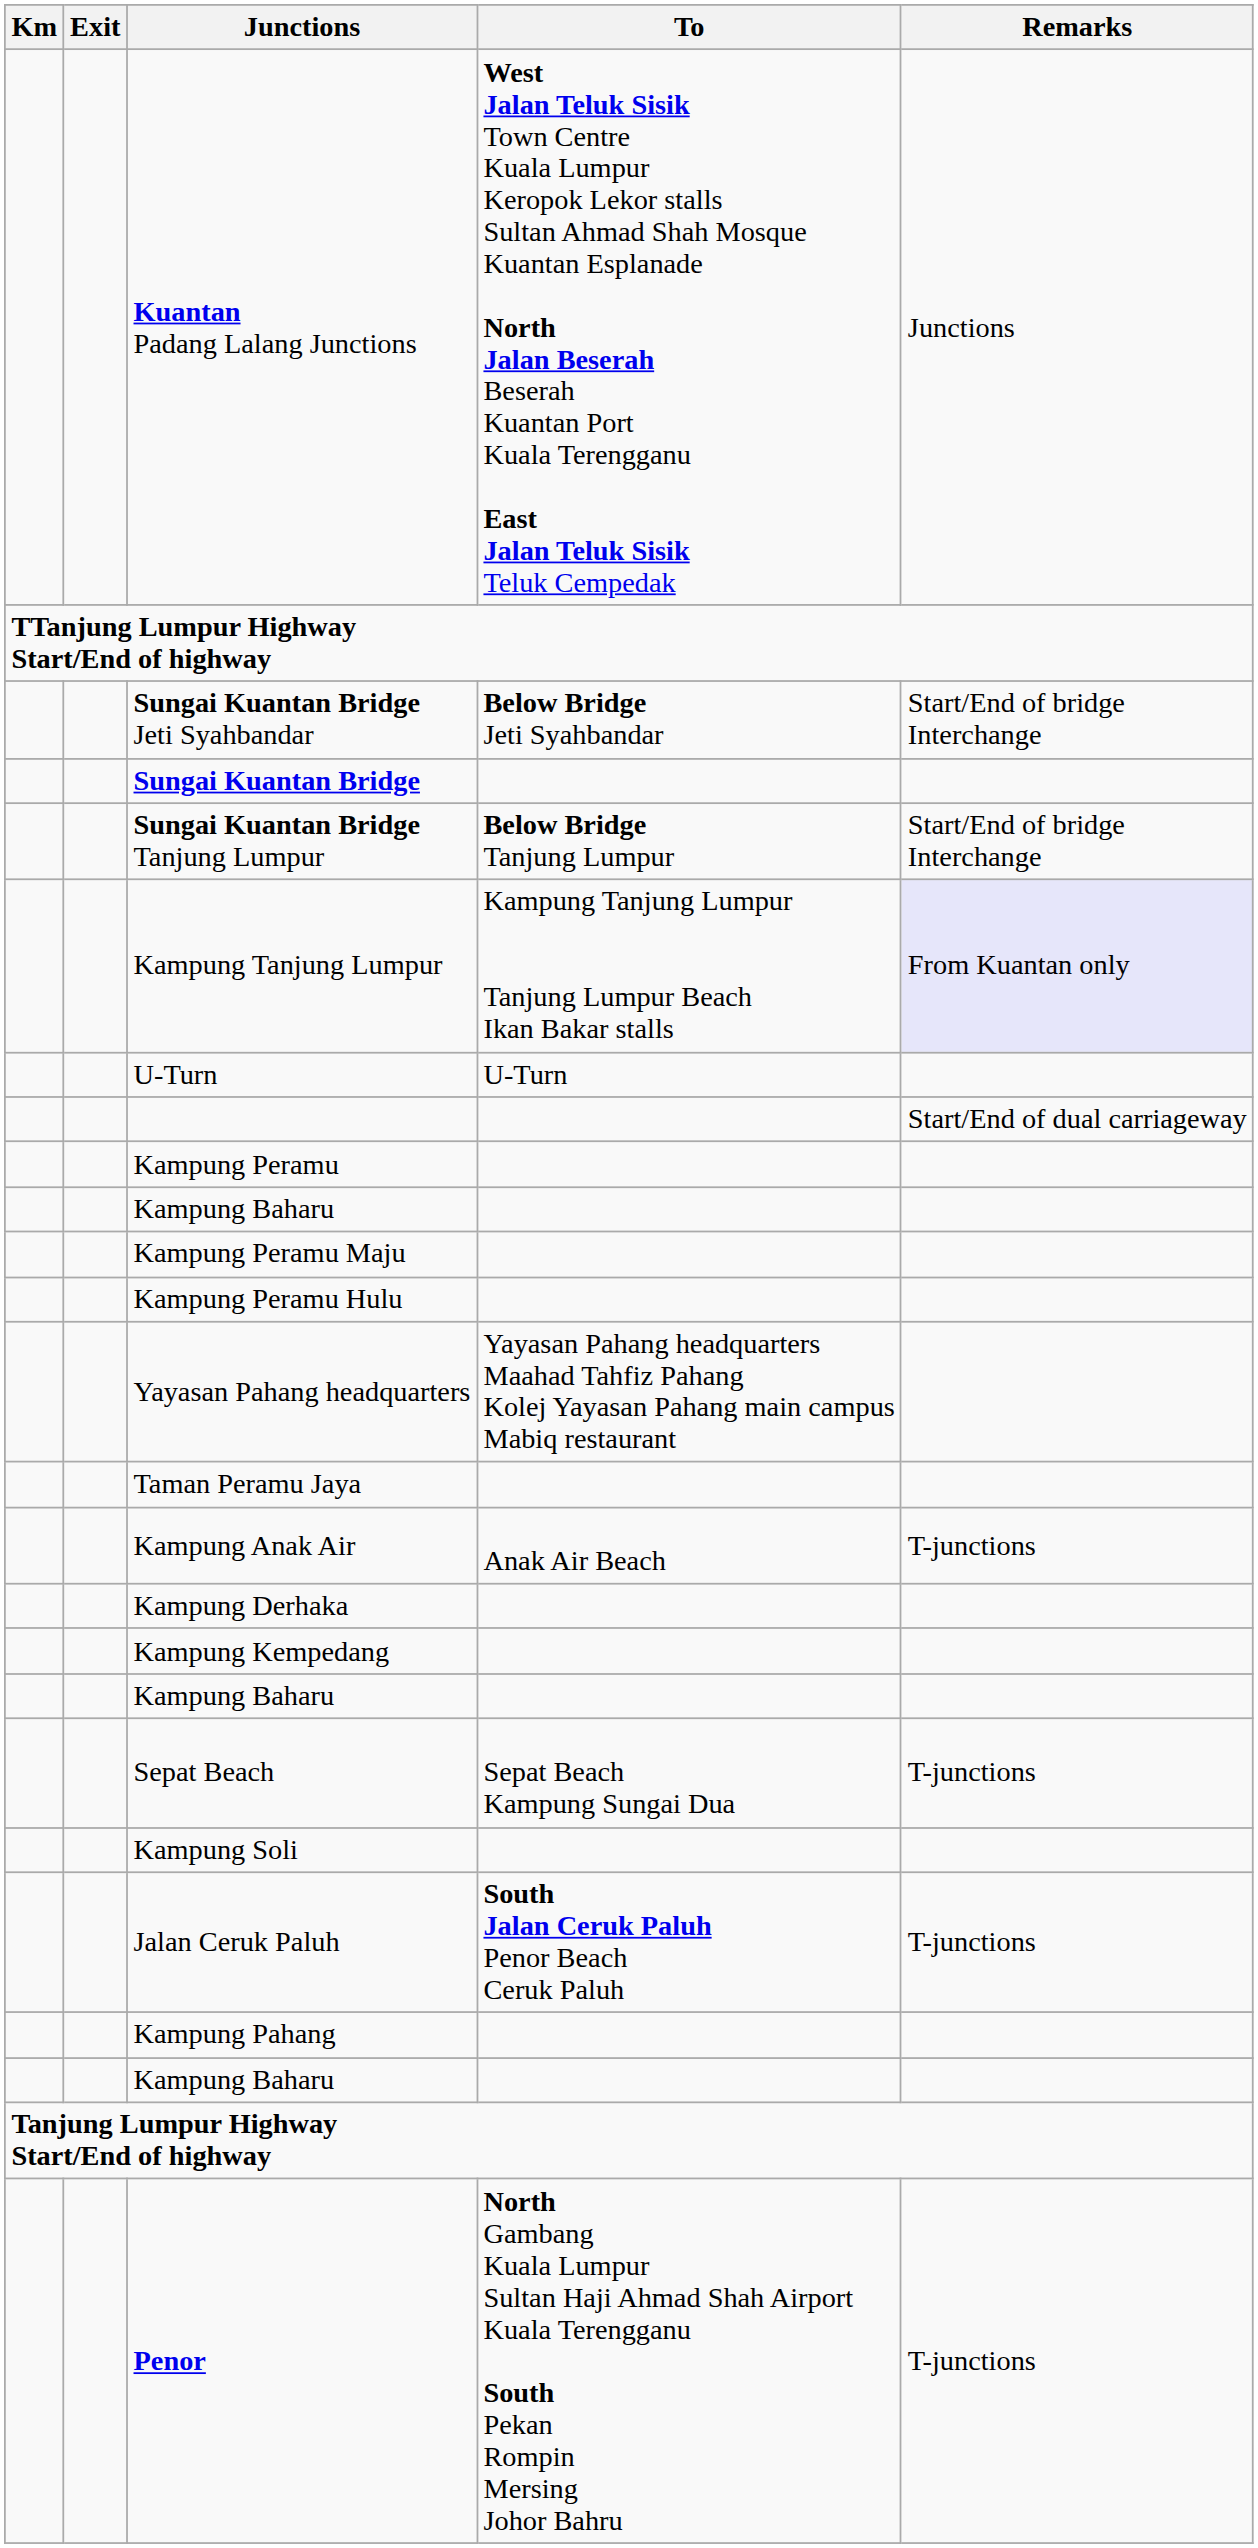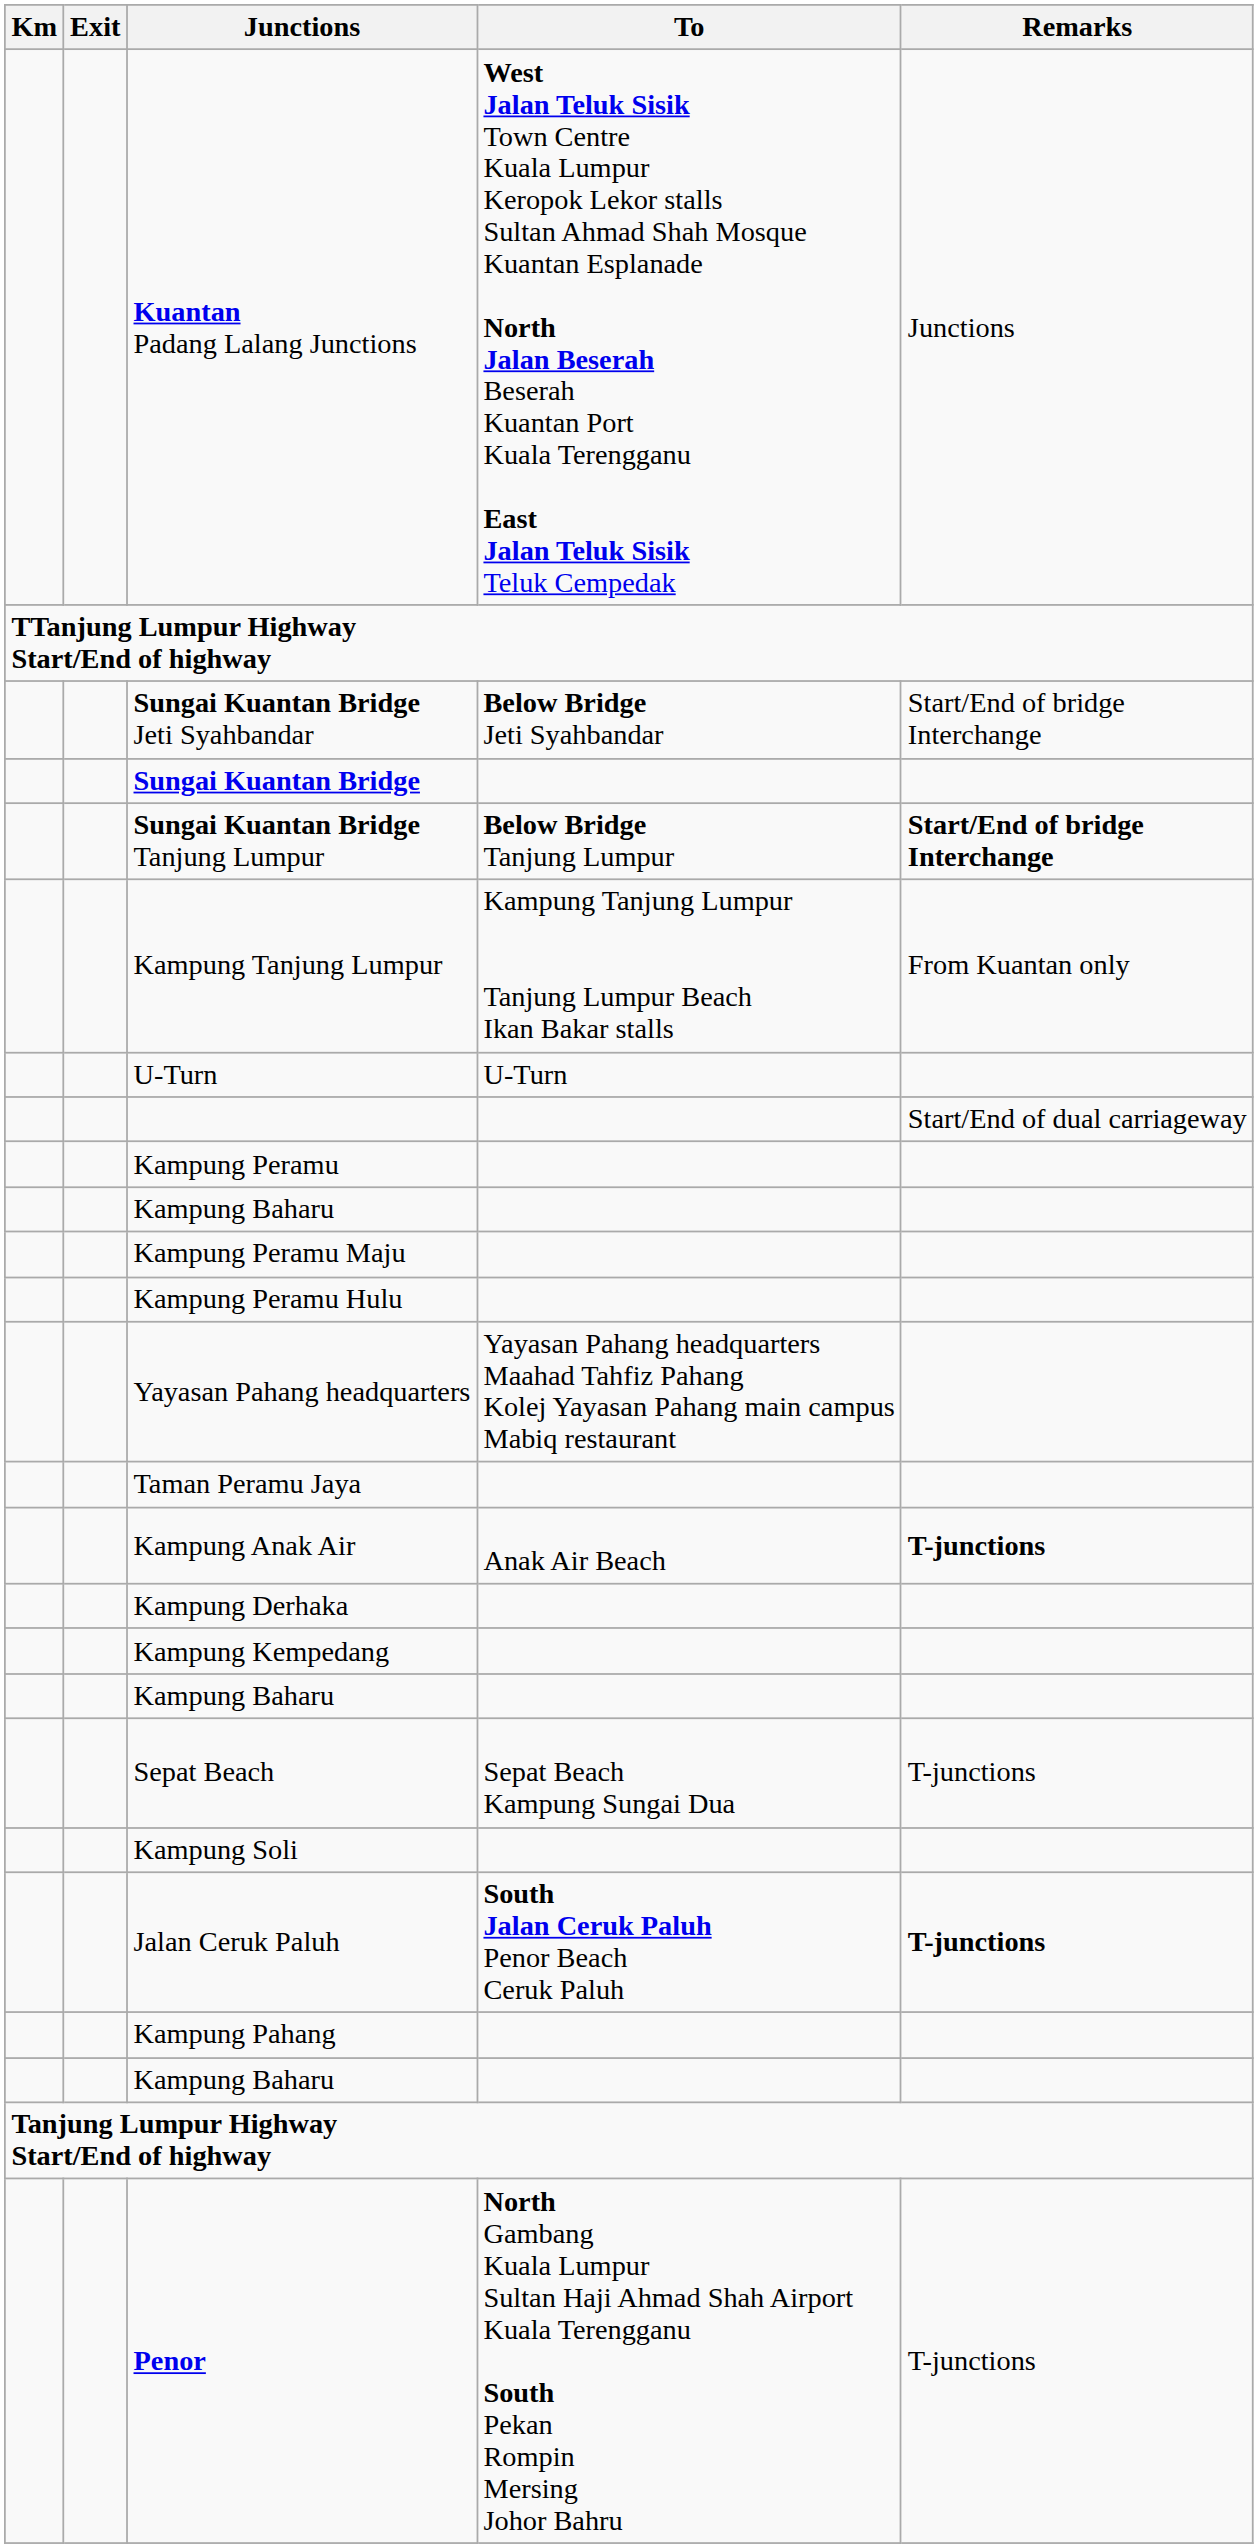(1016, 840) normal -> (1026, 840) bold
(1019, 965) lavender background -> (1019, 965) no background
(972, 1544) normal -> (977, 1544) bold
(972, 1941) normal -> (977, 1941) bold
